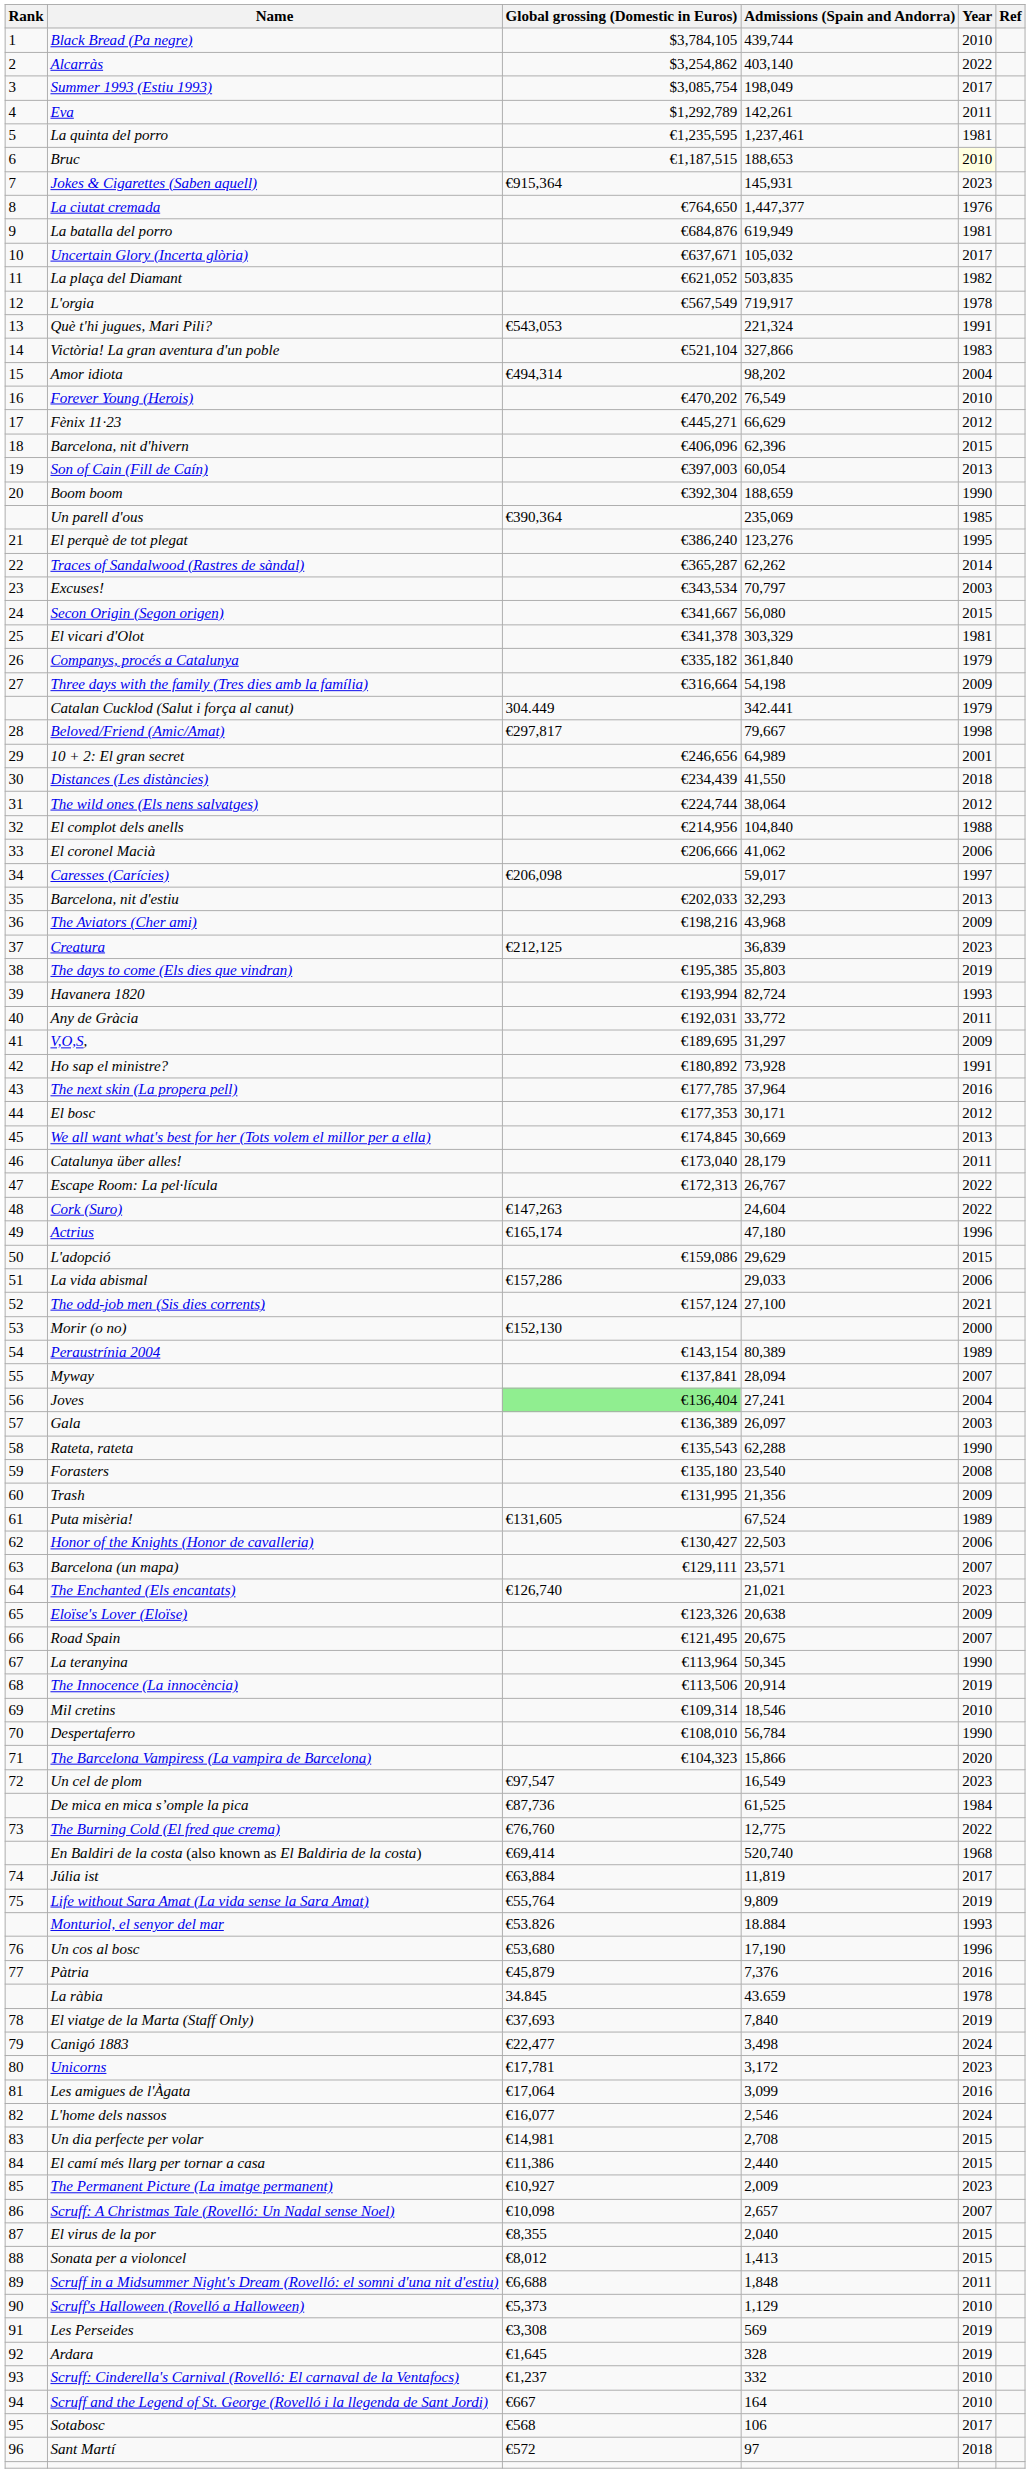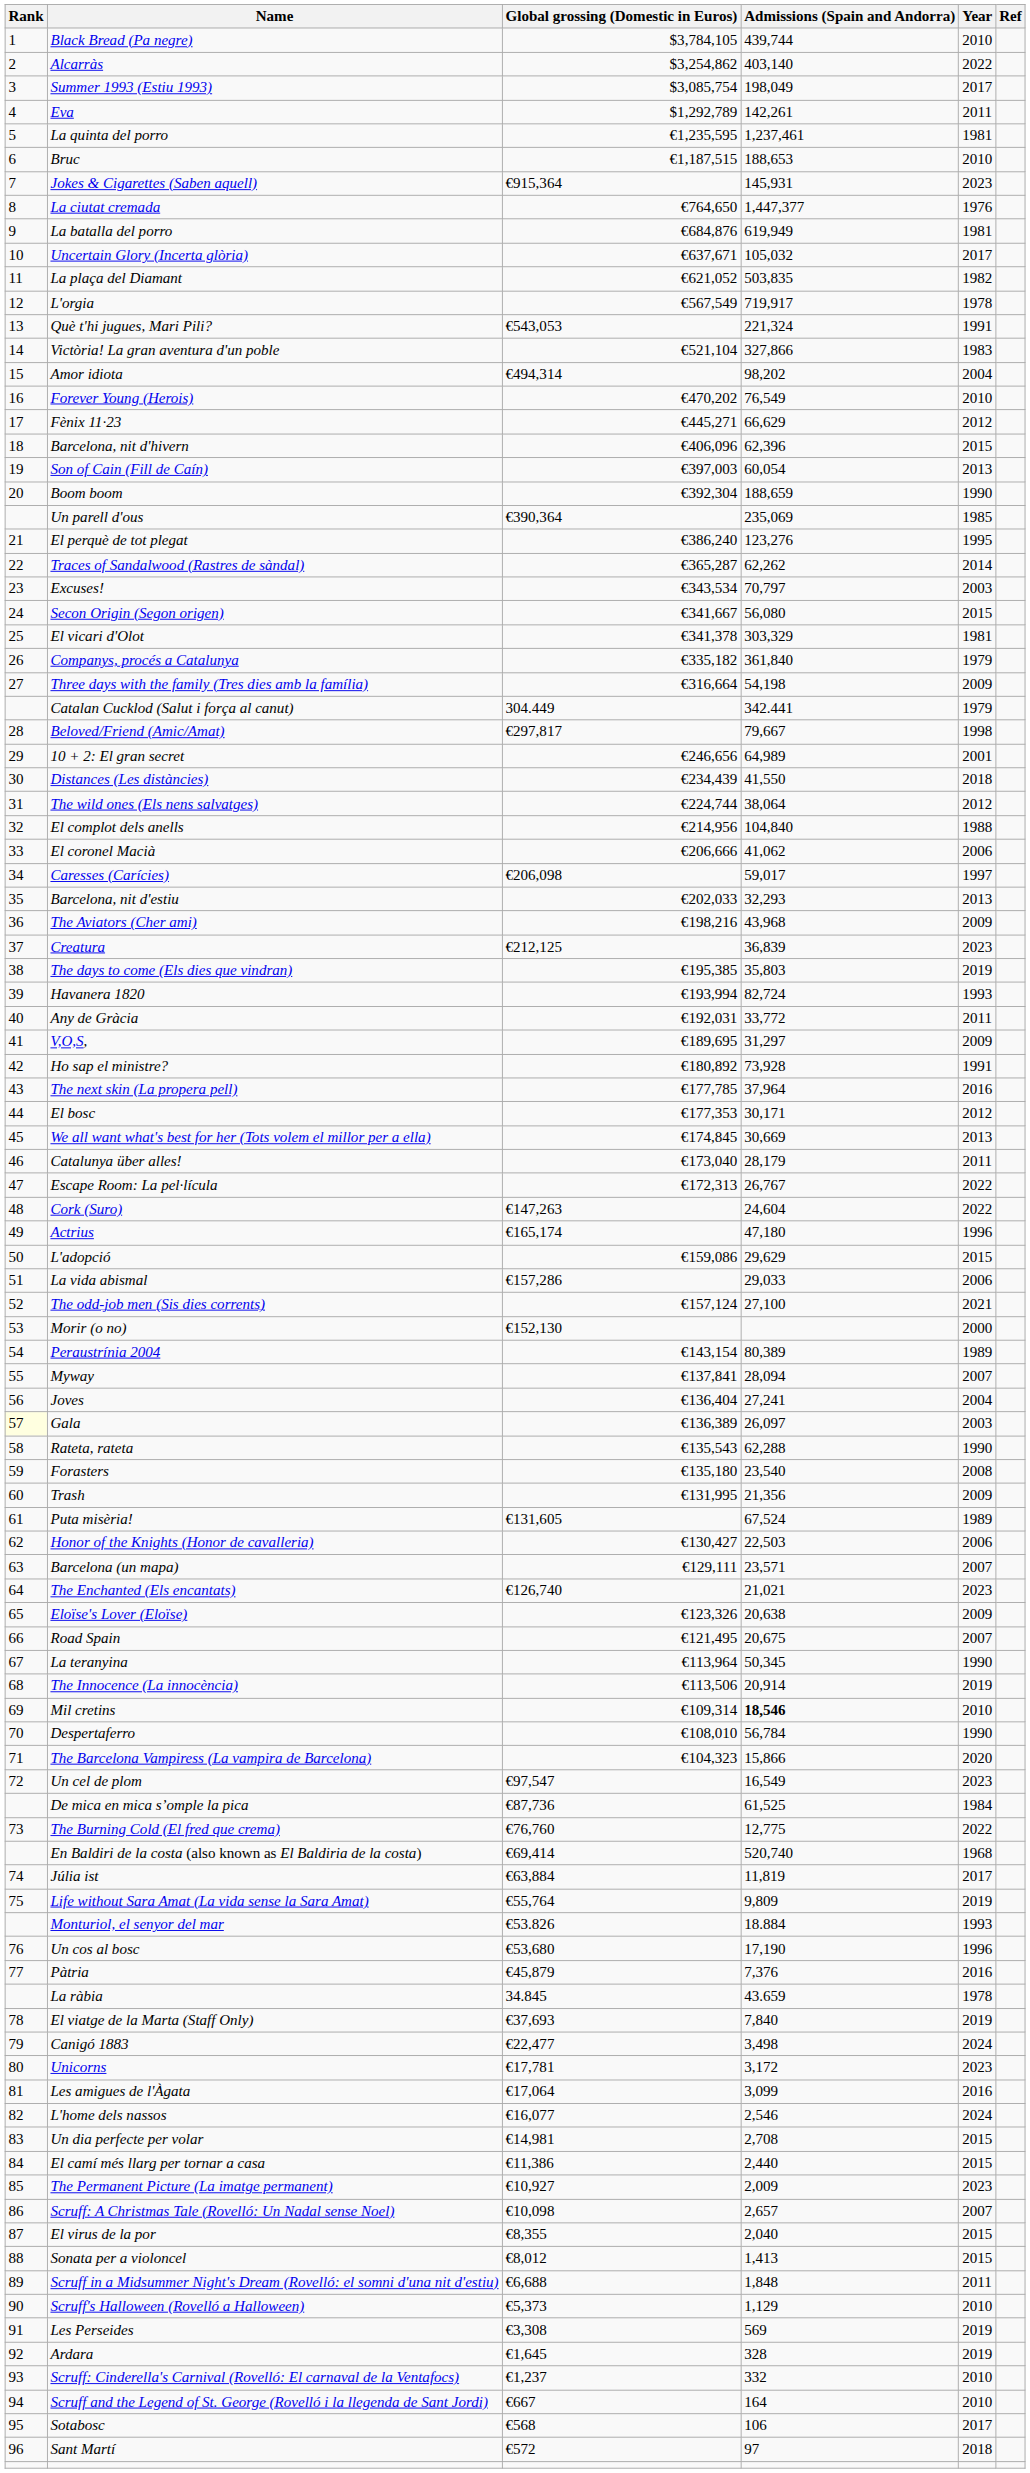(977, 159) lightyellow background -> (977, 159) no background
(709, 1399) lightgreen background -> (709, 1399) no background
(16, 1423) no background -> (16, 1423) lightyellow background
(765, 1709) normal -> (765, 1709) bold
